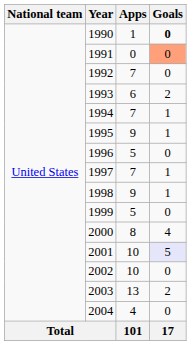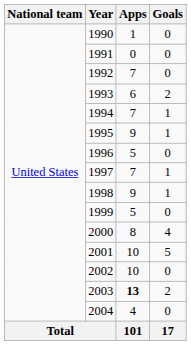(168, 34) bold -> (168, 34) normal
(168, 53) lightsalmon background -> (168, 53) no background
(168, 251) lavender background -> (168, 251) no background
(133, 291) normal -> (133, 291) bold
